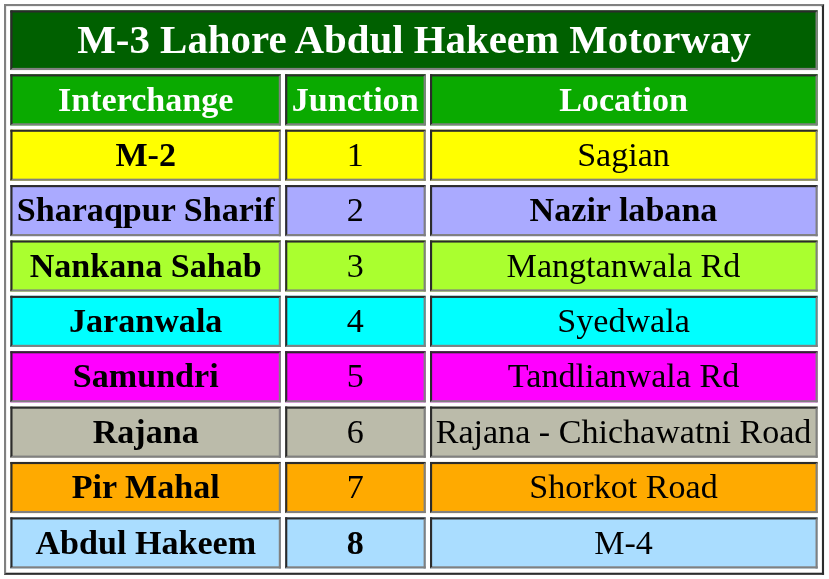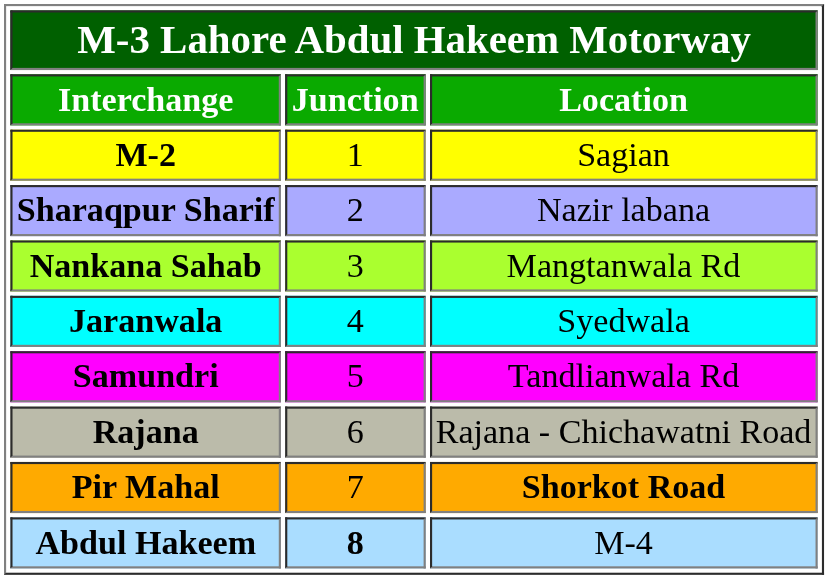(623, 210) bold -> (623, 210) normal
(624, 486) normal -> (624, 486) bold
